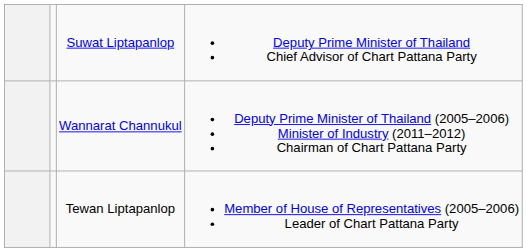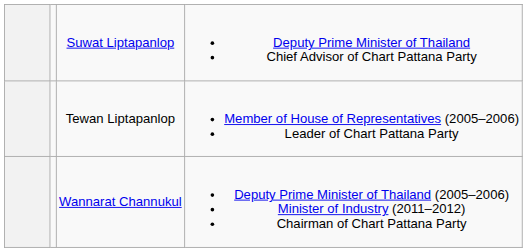rows swapped: (120, 126) <-> (120, 209)
